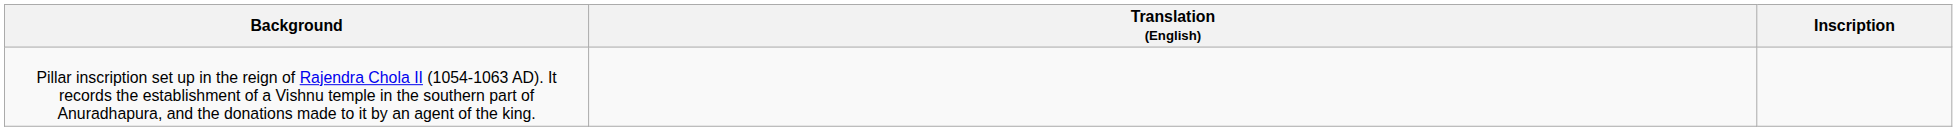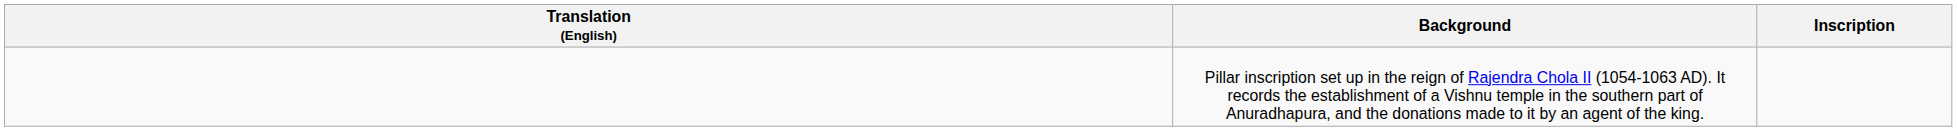columns swapped: (297, 25) <-> (1173, 25)
